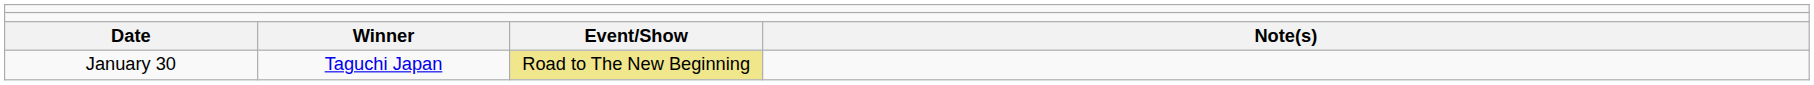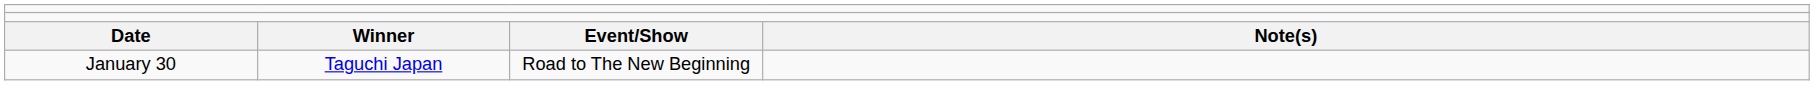(636, 64) khaki background -> (636, 64) no background
